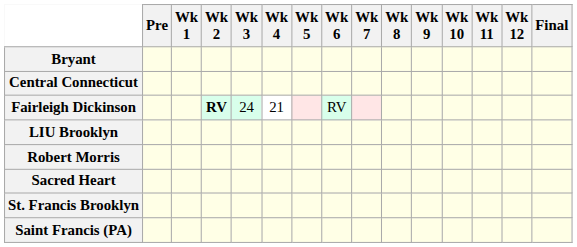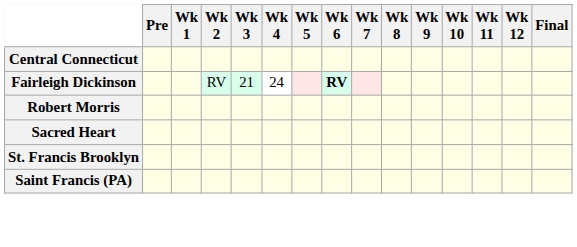- row: (74, 59)
(217, 108) bold -> (217, 83) normal
(247, 108) 24 -> (247, 83) 21
(277, 108) 21 -> (277, 83) 24
(337, 108) normal -> (337, 83) bold
- row: (74, 132)
